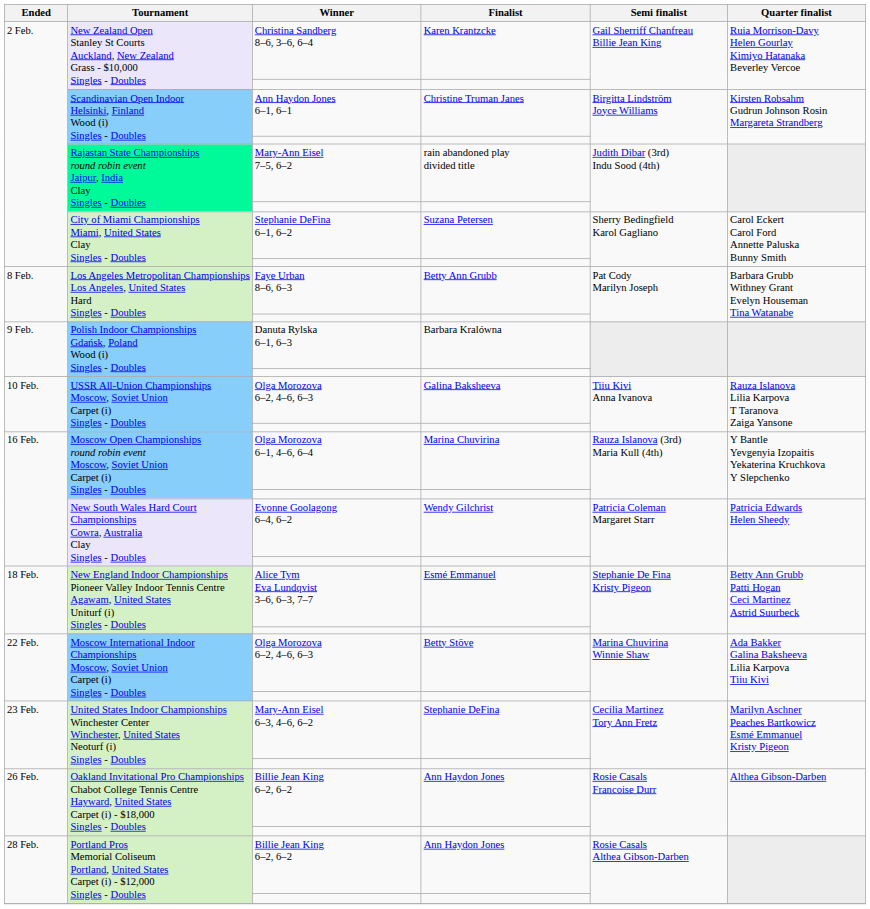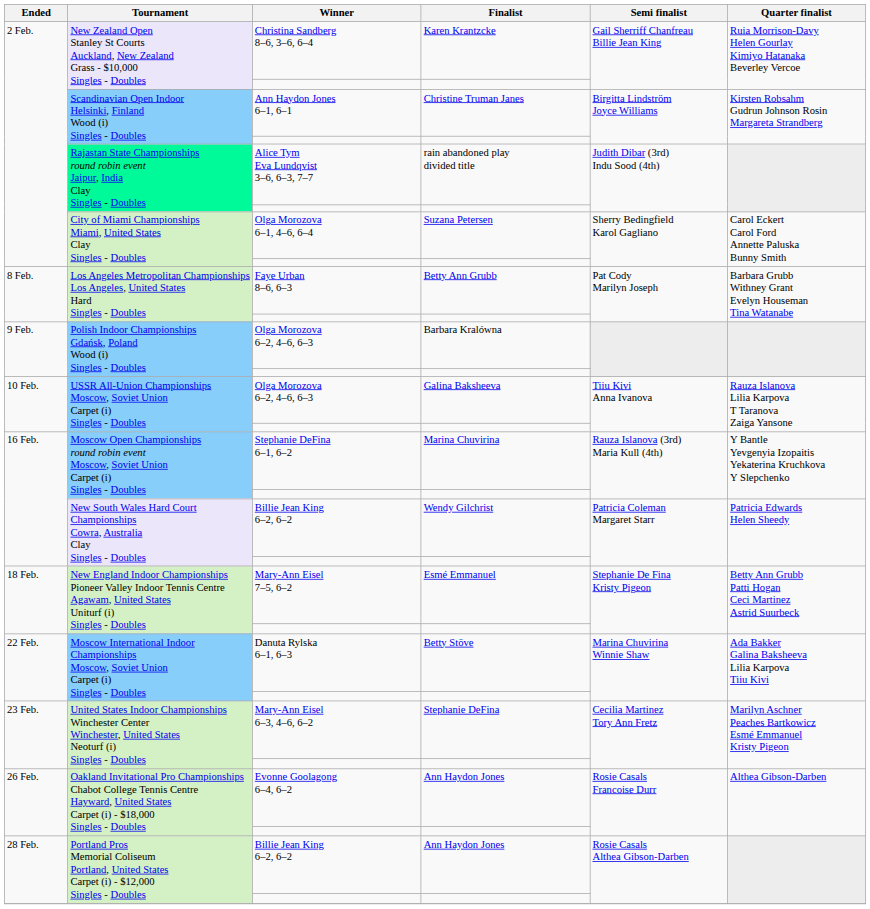(289, 158) Mary-Ann Eisel 7–5, 6–2 -> (286, 165) Alice Tym Eva Lundqvist 3–6, 6–3, 7–7
(293, 226) Stephanie DeFina 6–1, 6–2 -> (288, 226) Olga Morozova 6–1, 4–6, 6–4
(286, 336) Danuta Rylska 6–1, 6–3 -> (288, 336) Olga Morozova 6–2, 4–6, 6–3
(288, 446) Olga Morozova 6–1, 4–6, 6–4 -> (293, 446) Stephanie DeFina 6–1, 6–2
(296, 513) Evonne Goolagong 6–4, 6–2 -> (289, 513) Billie Jean King 6–2, 6–2
(286, 587) Alice Tym Eva Lundqvist 3–6, 6–3, 7–7 -> (289, 580) Mary-Ann Eisel 7–5, 6–2
(288, 648) Olga Morozova 6–2, 4–6, 6–3 -> (286, 648) Danuta Rylska 6–1, 6–3
(289, 783) Billie Jean King 6–2, 6–2 -> (296, 783) Evonne Goolagong 6–4, 6–2
